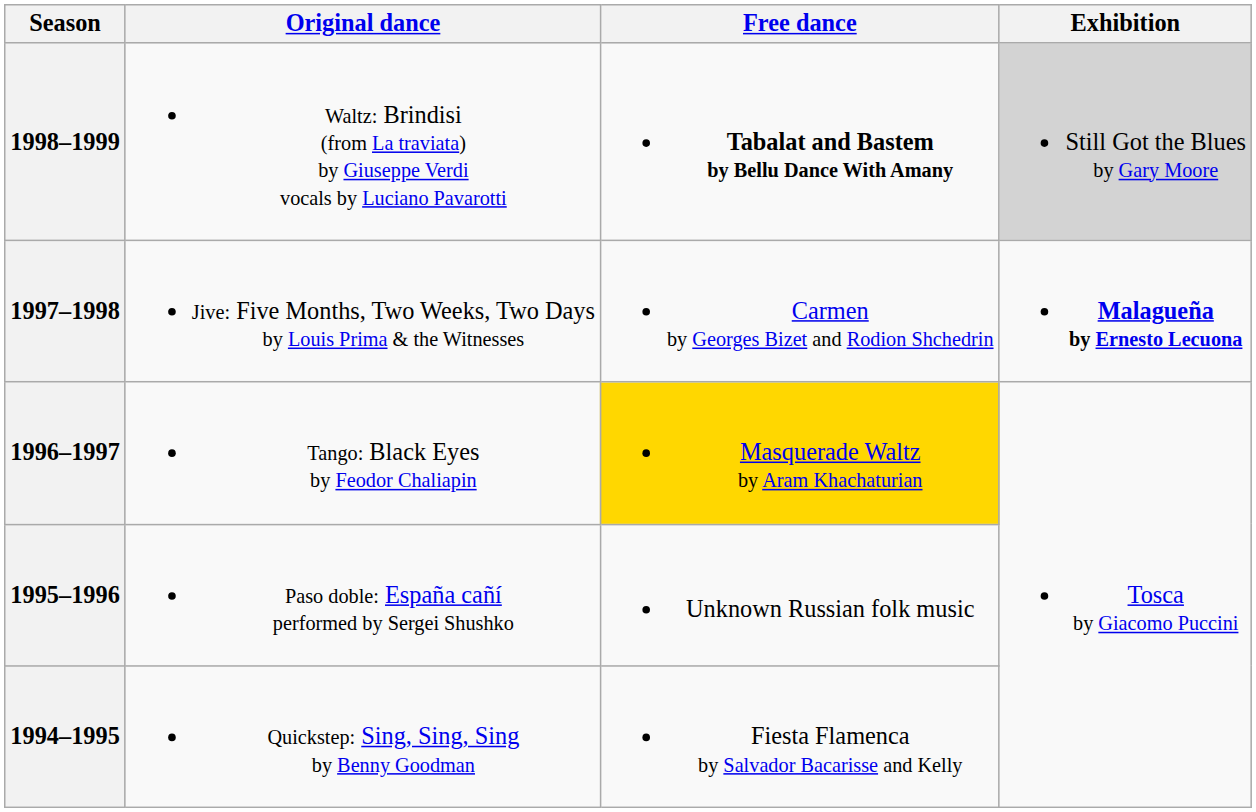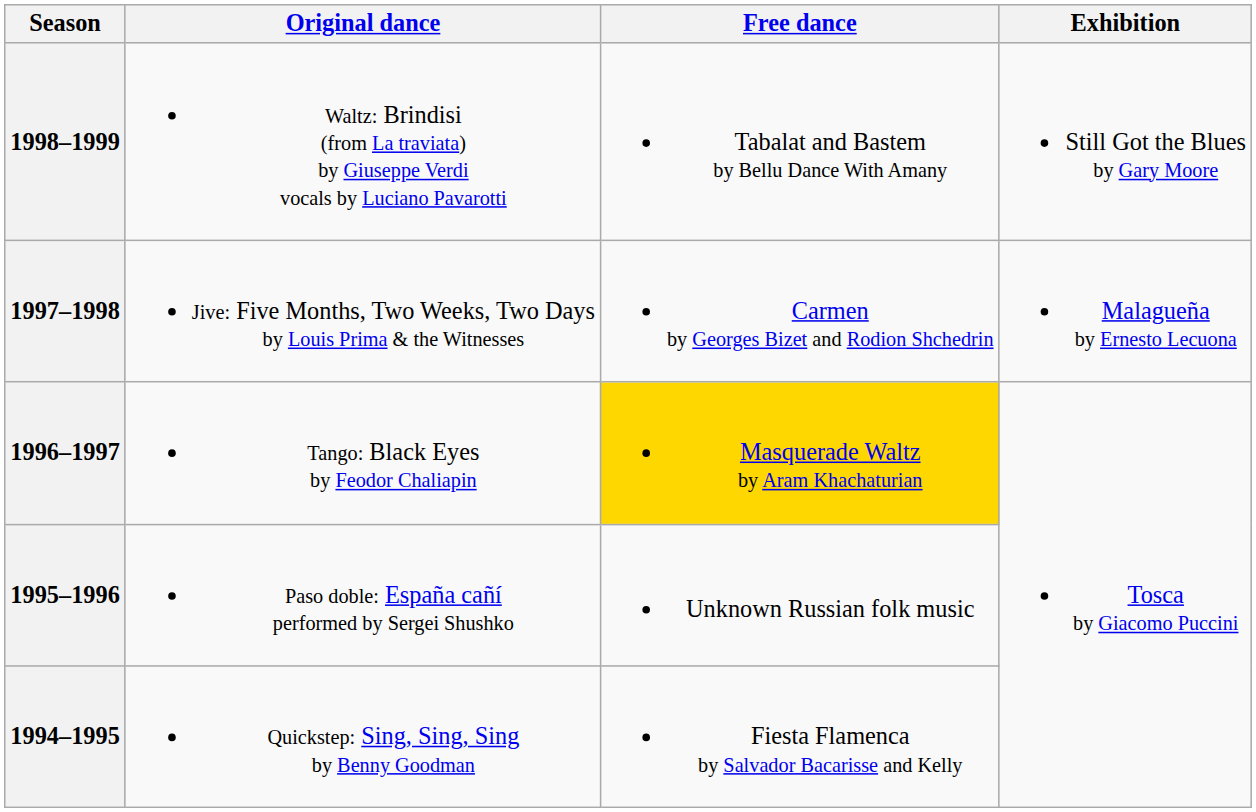(800, 155) bold -> (800, 155) normal
(1125, 155) lightgrey background -> (1125, 155) no background
(1125, 325) bold -> (1125, 325) normal
